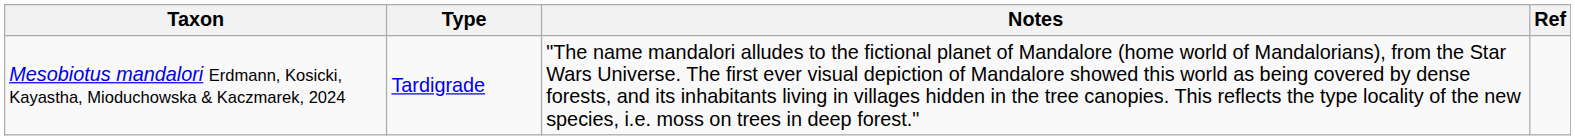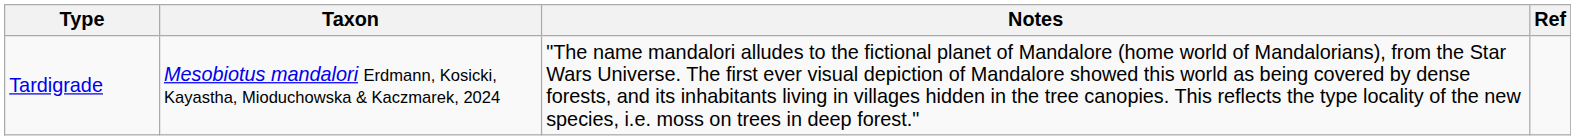columns swapped: (196, 20) <-> (464, 20)
